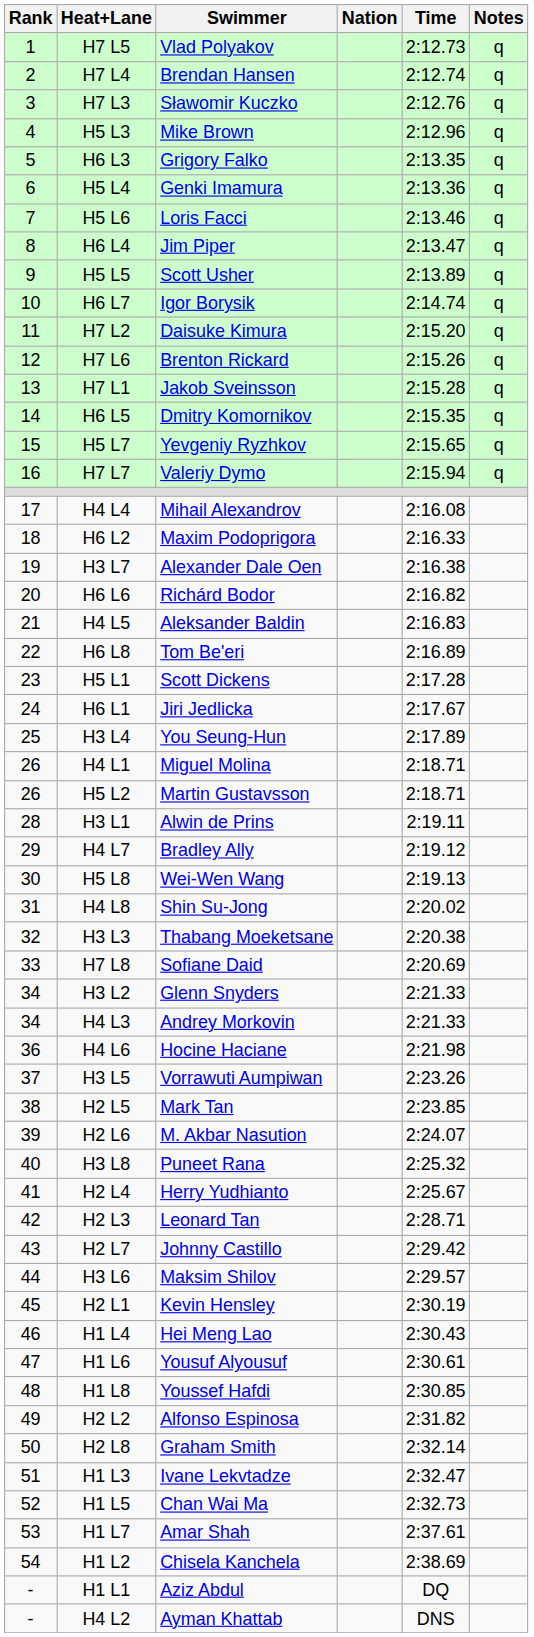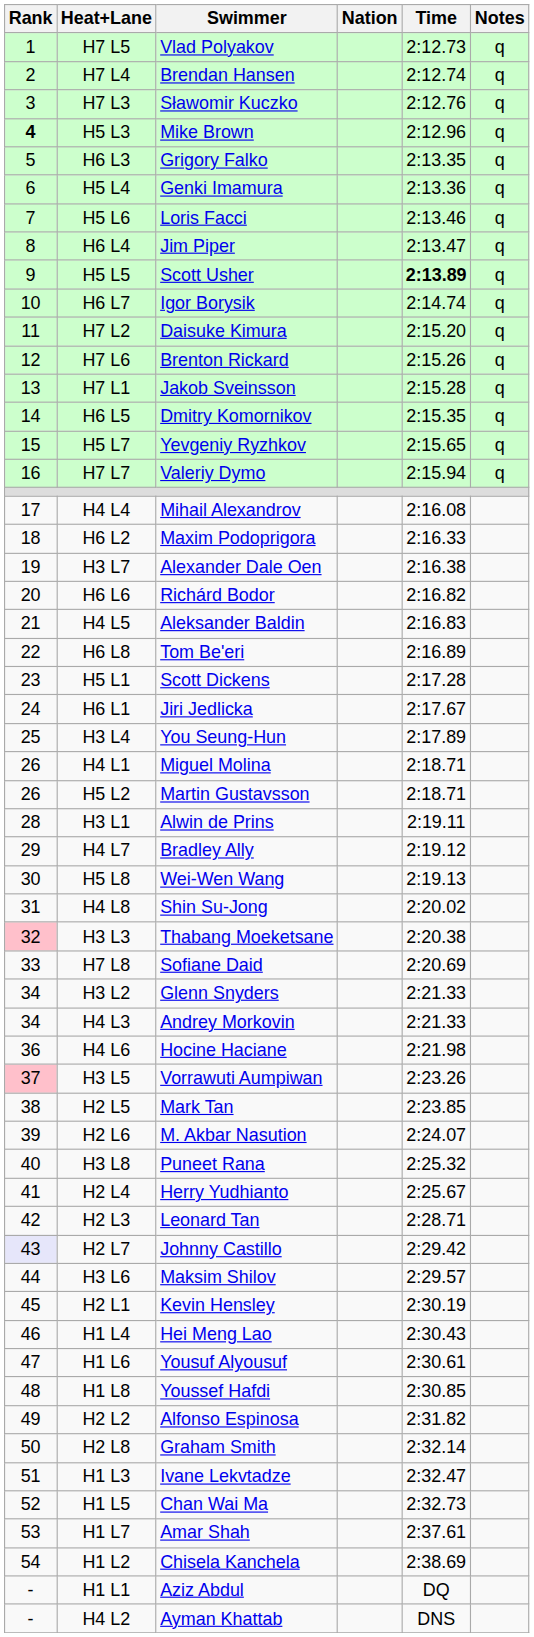(31, 132) normal -> (31, 132) bold
(436, 274) normal -> (436, 274) bold
(31, 936) no background -> (31, 936) pink background
(31, 1078) no background -> (31, 1078) pink background
(31, 1249) no background -> (31, 1249) lavender background
